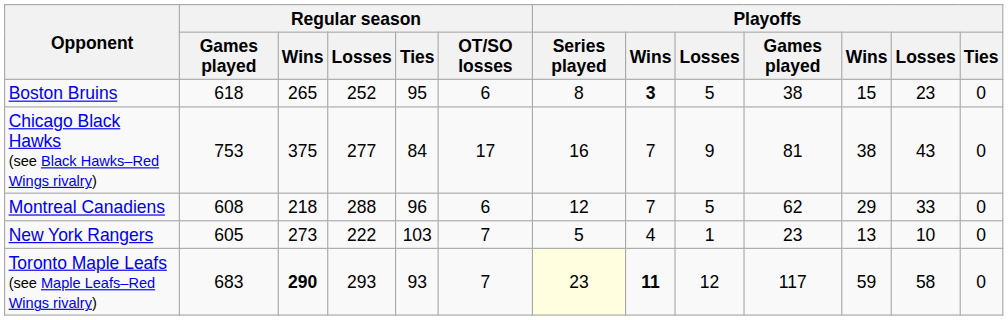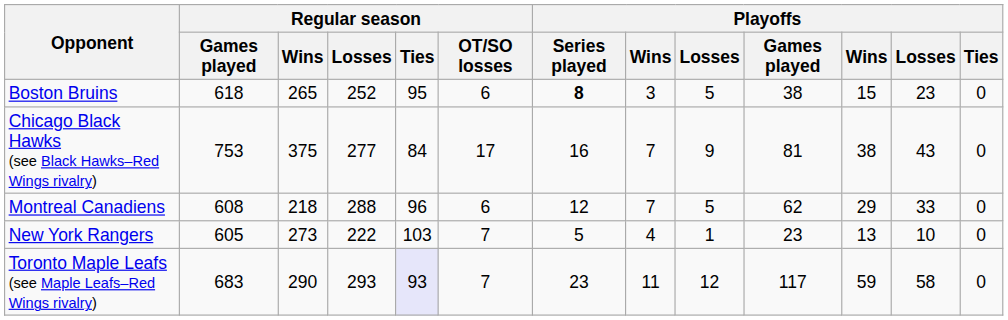(579, 93) normal -> (579, 93) bold
(651, 93) bold -> (651, 93) normal
(303, 282) bold -> (303, 282) normal
(417, 282) no background -> (417, 282) lavender background
(579, 282) lightyellow background -> (579, 282) no background
(651, 282) bold -> (651, 282) normal
